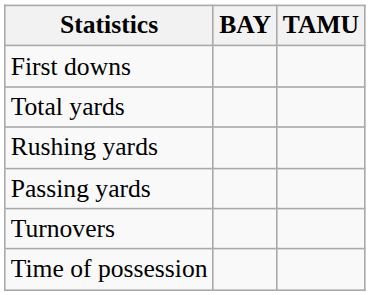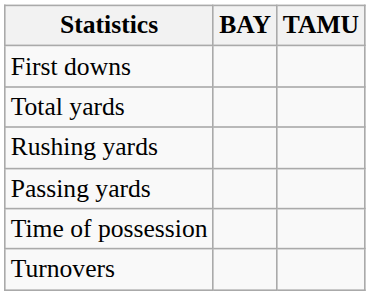rows swapped: (63, 228) <-> (109, 268)
